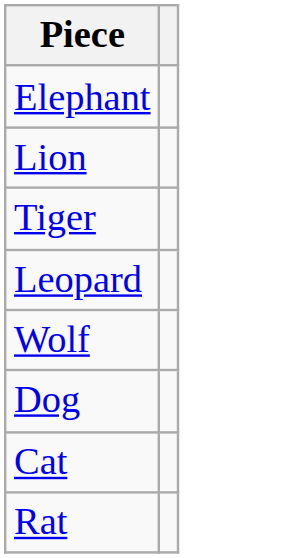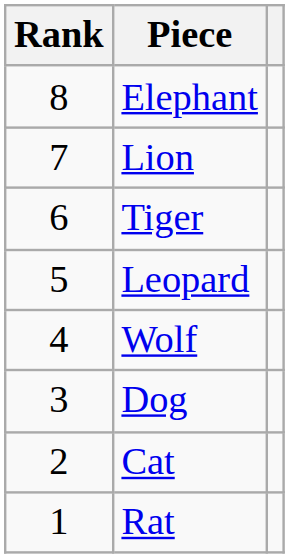+ column: (59, 34)
